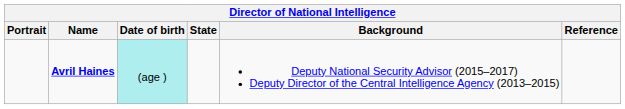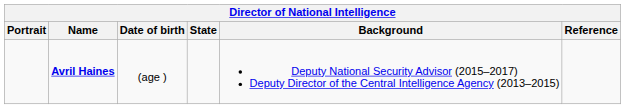(152, 77) paleturquoise background -> (152, 77) no background
